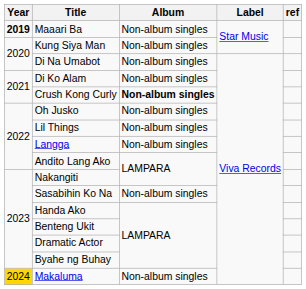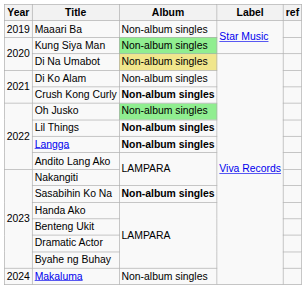(18, 29) bold -> (18, 29) normal
(165, 45) no background -> (165, 45) lightgreen background
(165, 62) no background -> (165, 62) khaki background
(165, 111) no background -> (165, 111) lightgreen background
(165, 128) normal -> (168, 128) bold
(165, 144) normal -> (168, 144) bold
(165, 194) normal -> (168, 194) bold
(18, 276) gold background -> (18, 276) no background
